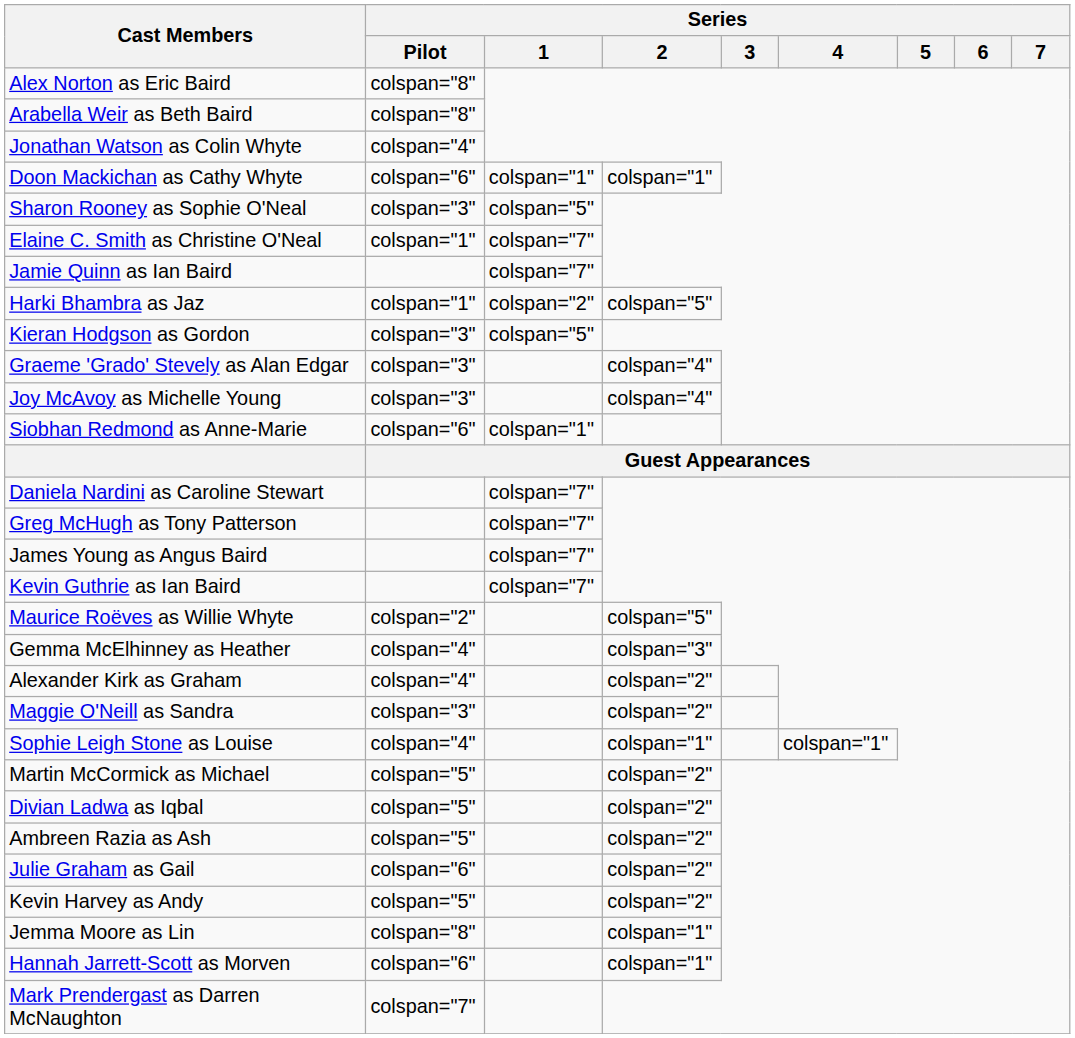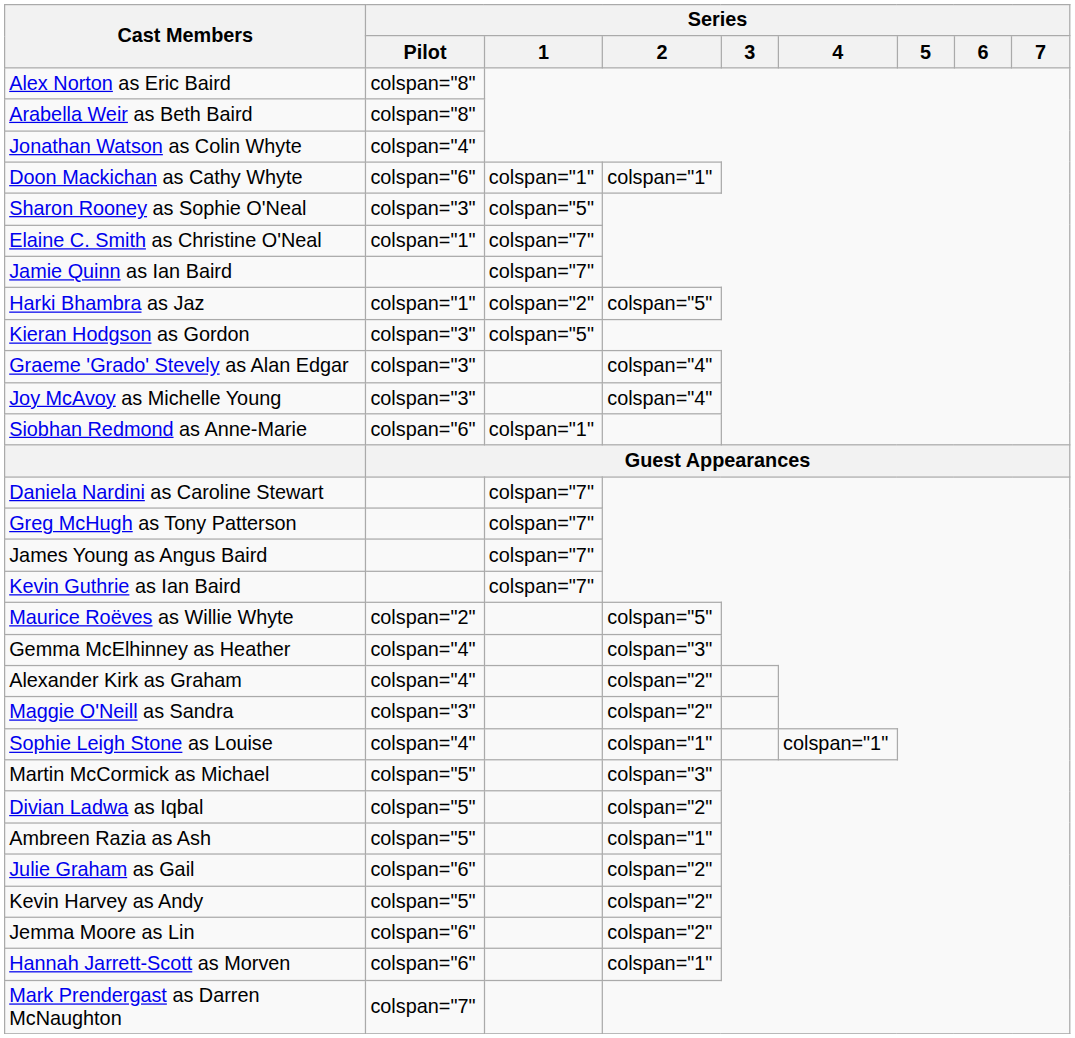(660, 775) colspan="2" -> (660, 775) colspan="3"
(660, 838) colspan="2" -> (660, 838) colspan="1"
(423, 932) colspan="8" -> (423, 932) colspan="6"
(660, 932) colspan="1" -> (660, 932) colspan="2"
